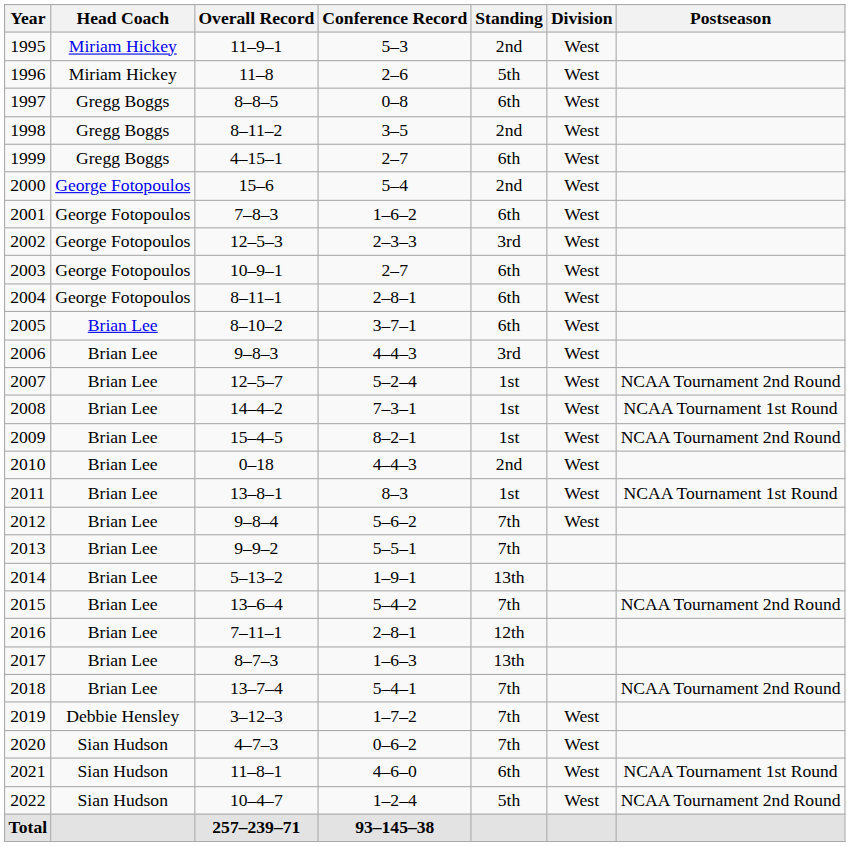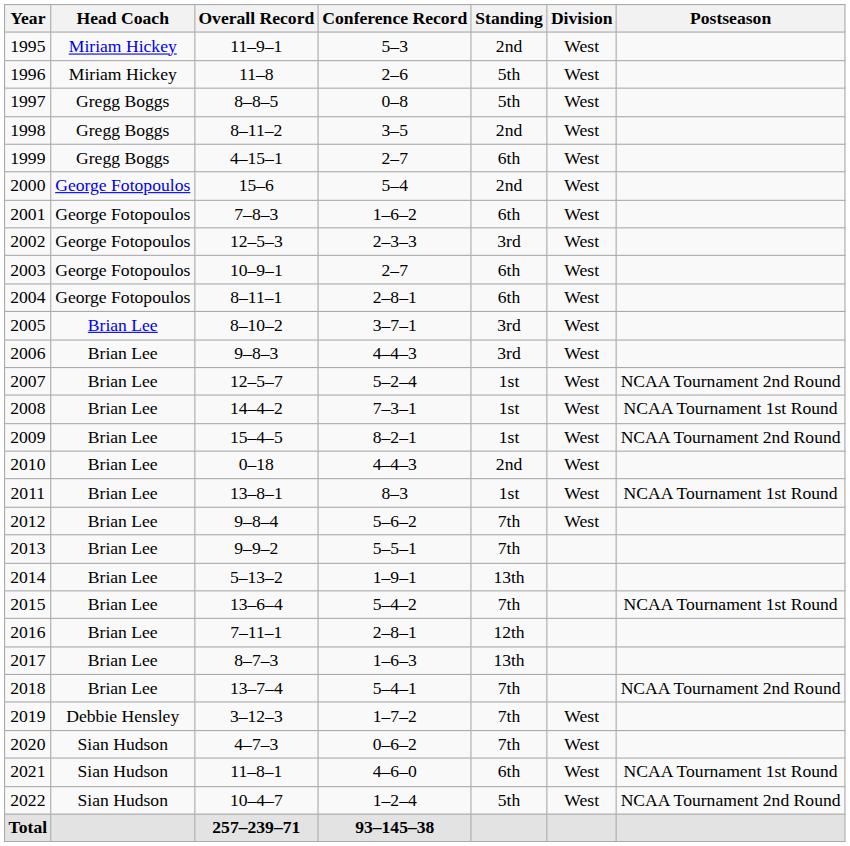(509, 102) 6th -> (509, 102) 5th
(509, 325) 6th -> (509, 325) 3rd
(731, 604) NCAA Tournament 2nd Round -> (731, 604) NCAA Tournament 1st Round
